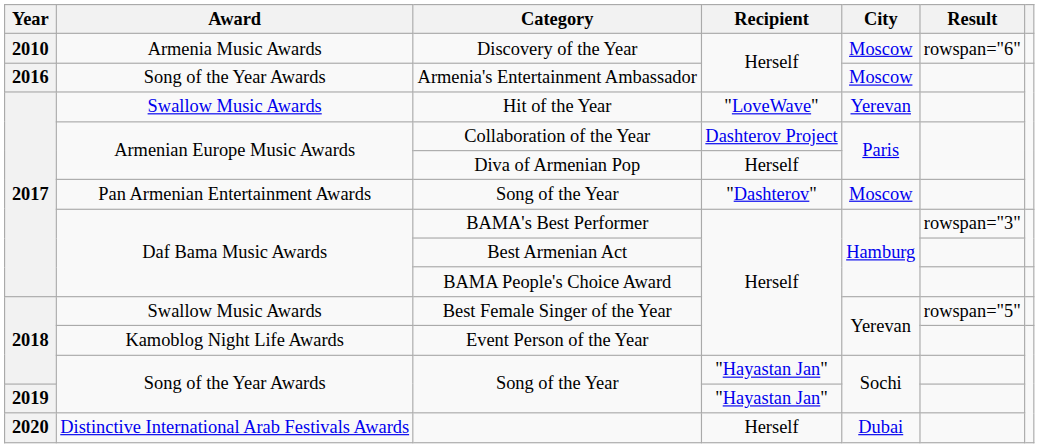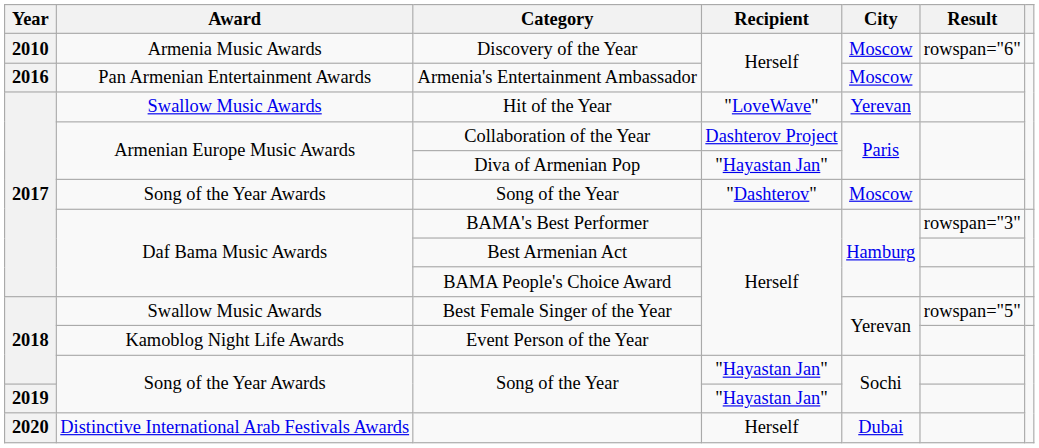(235, 77) Song of the Year Awards -> (235, 77) Pan Armenian Entertainment Awards
(771, 164) Herself -> (772, 164) "Hayastan Jan"
(235, 194) Pan Armenian Entertainment Awards -> (235, 194) Song of the Year Awards
